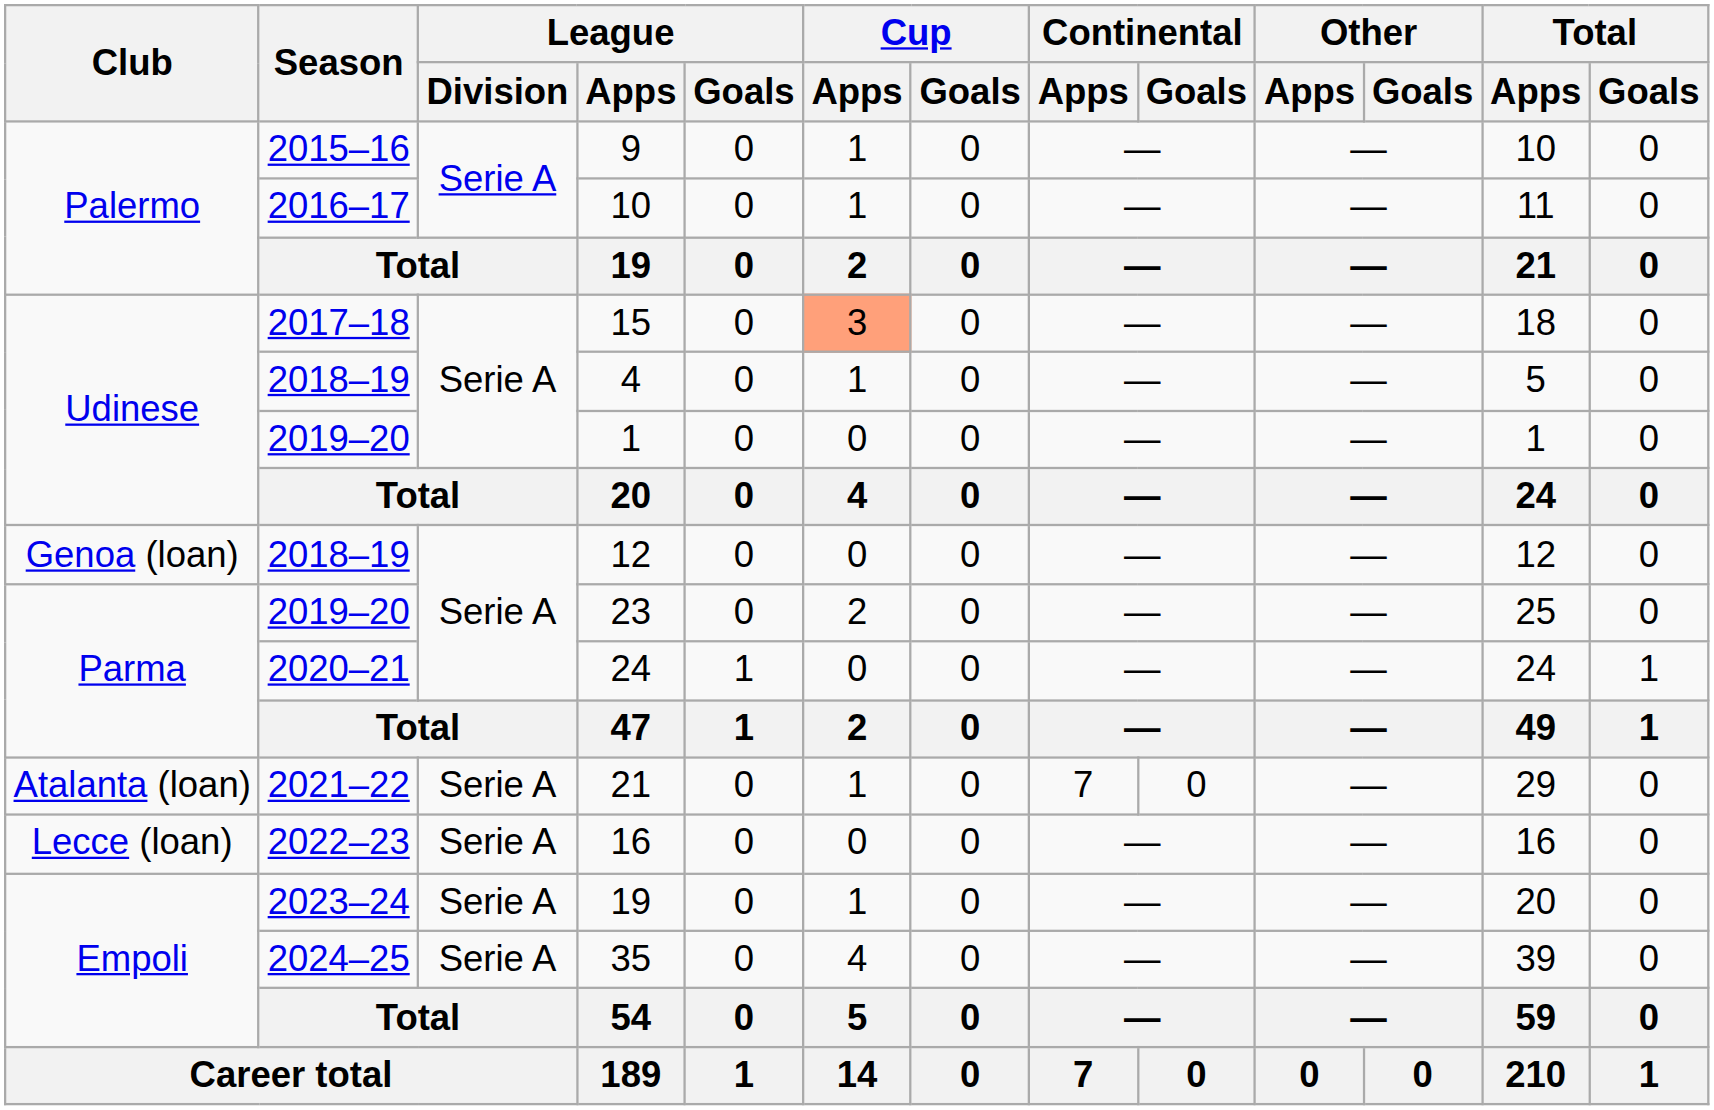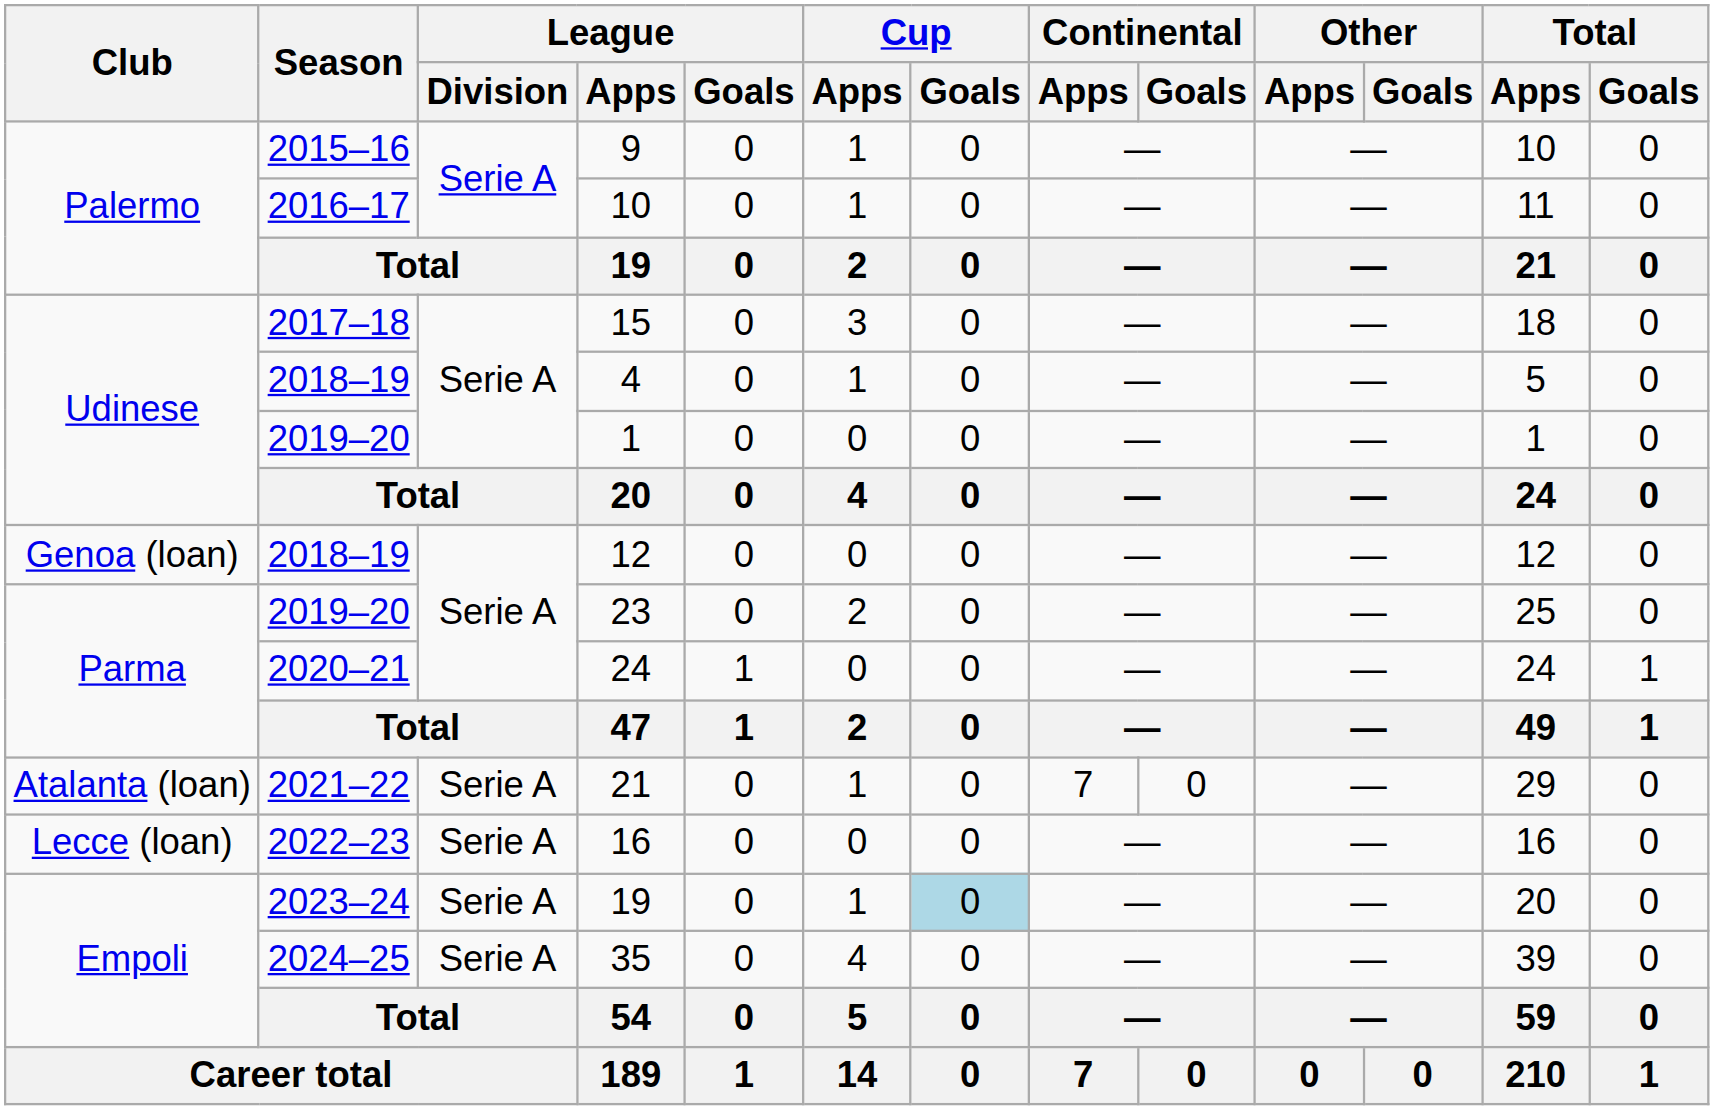(857, 322) lightsalmon background -> (857, 322) no background
(970, 901) no background -> (970, 901) lightblue background
